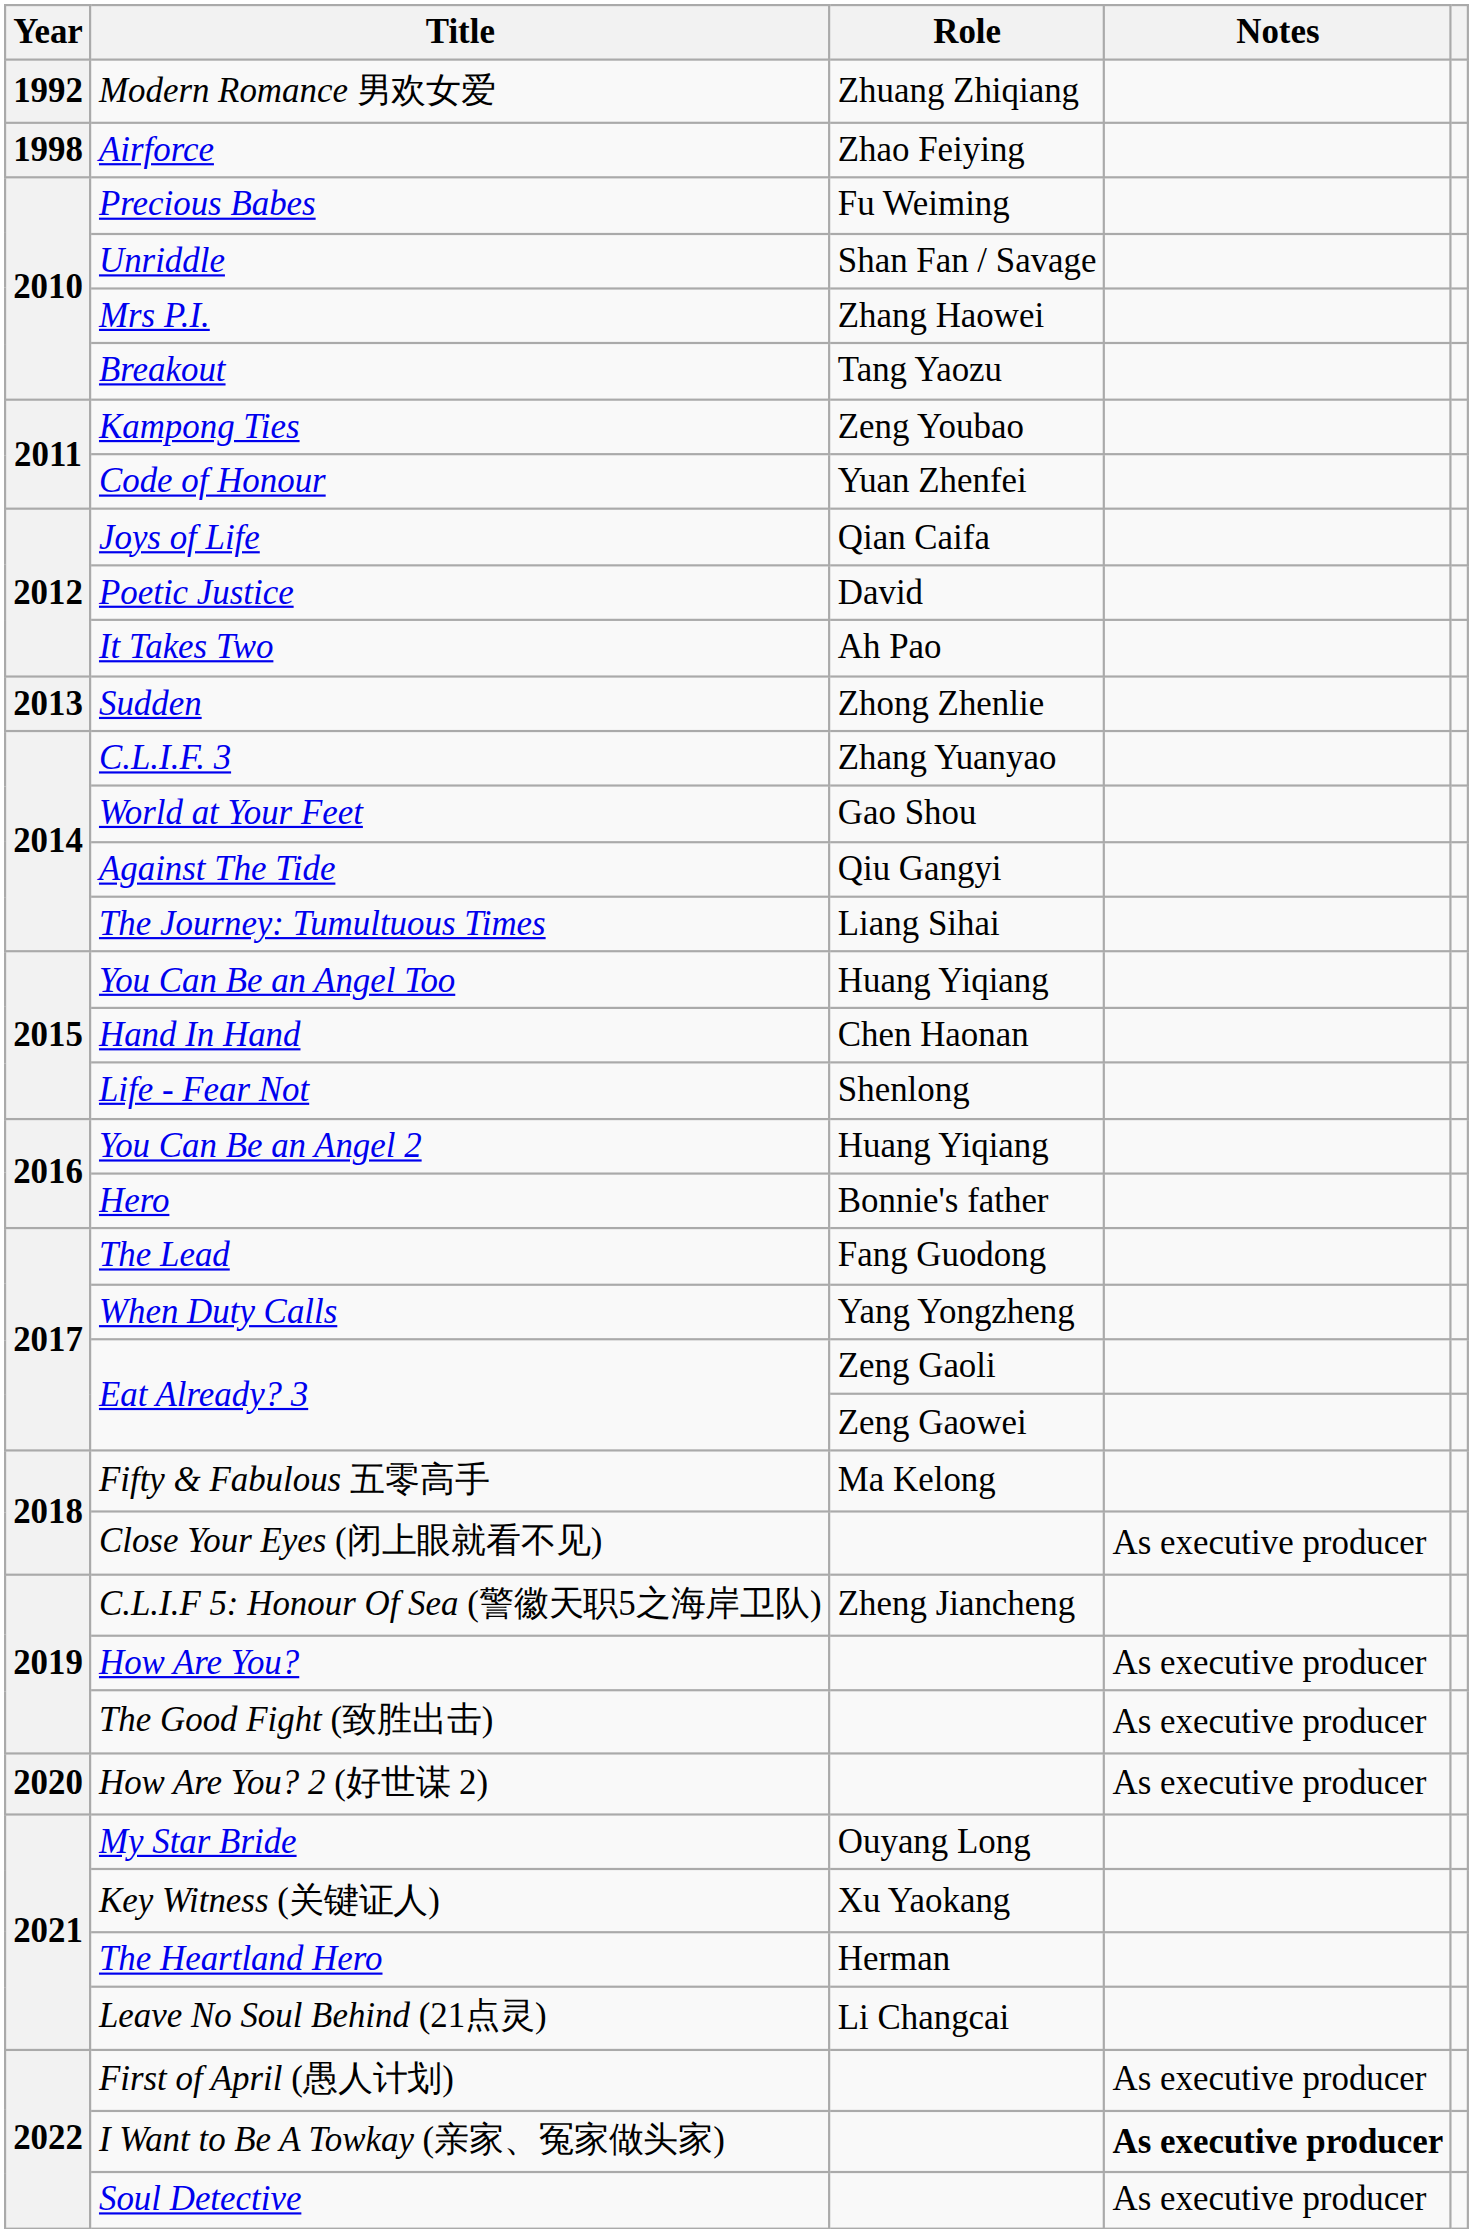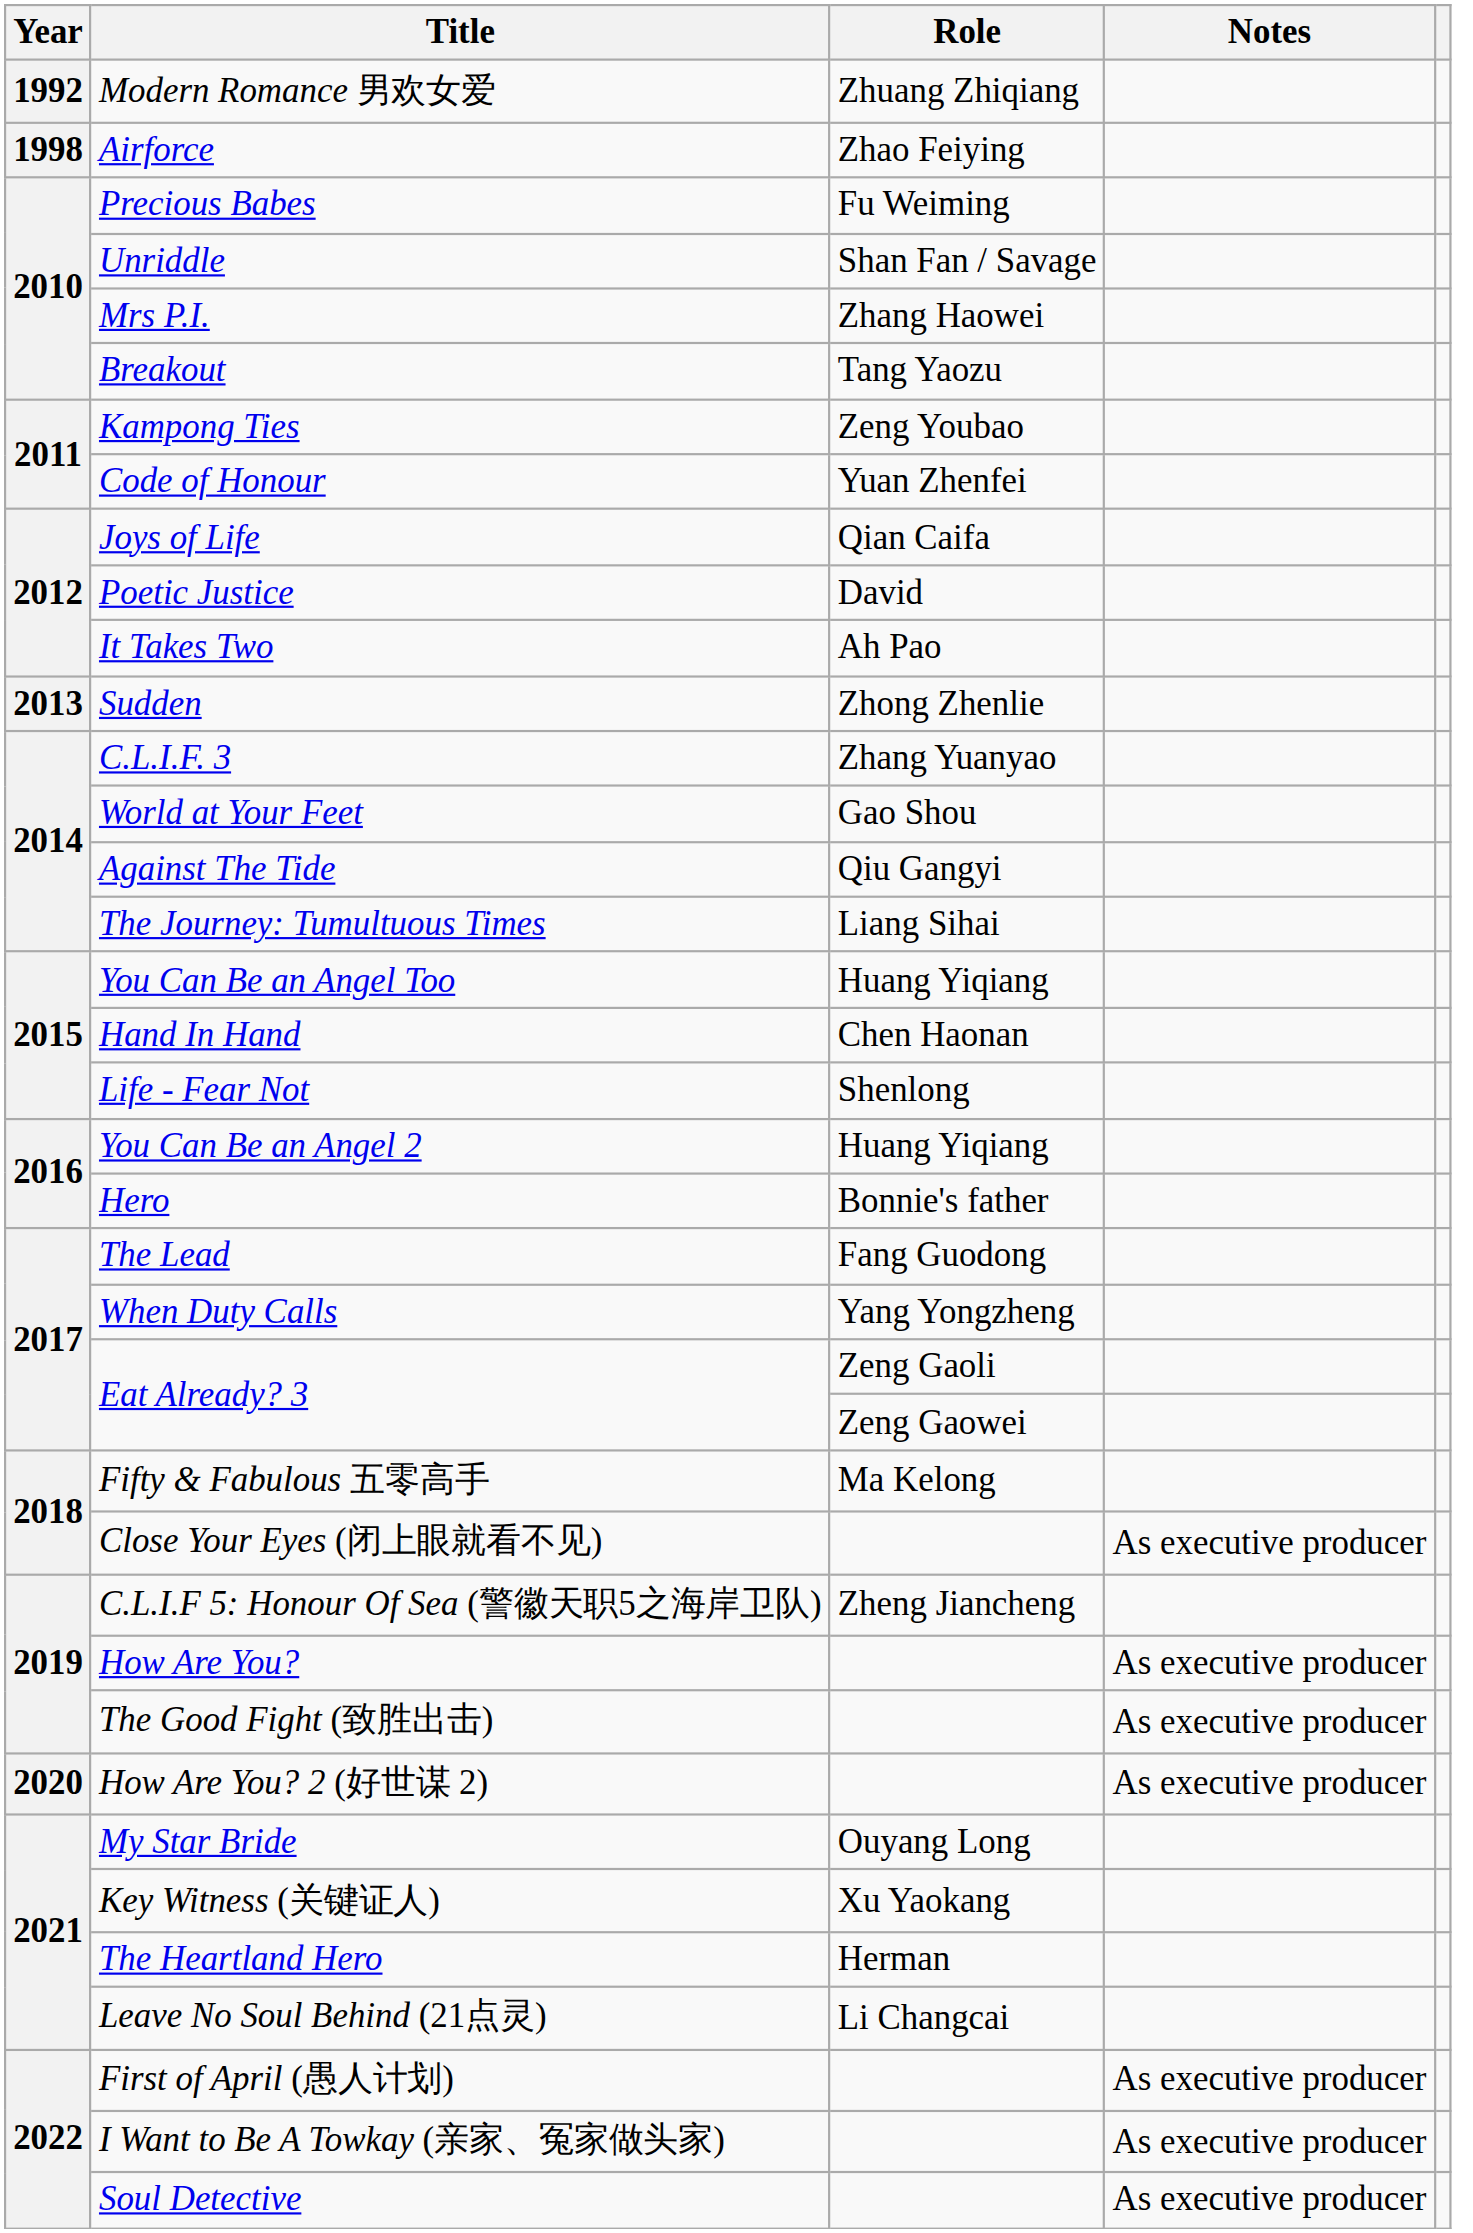(1278, 2141) bold -> (1269, 2141) normal
